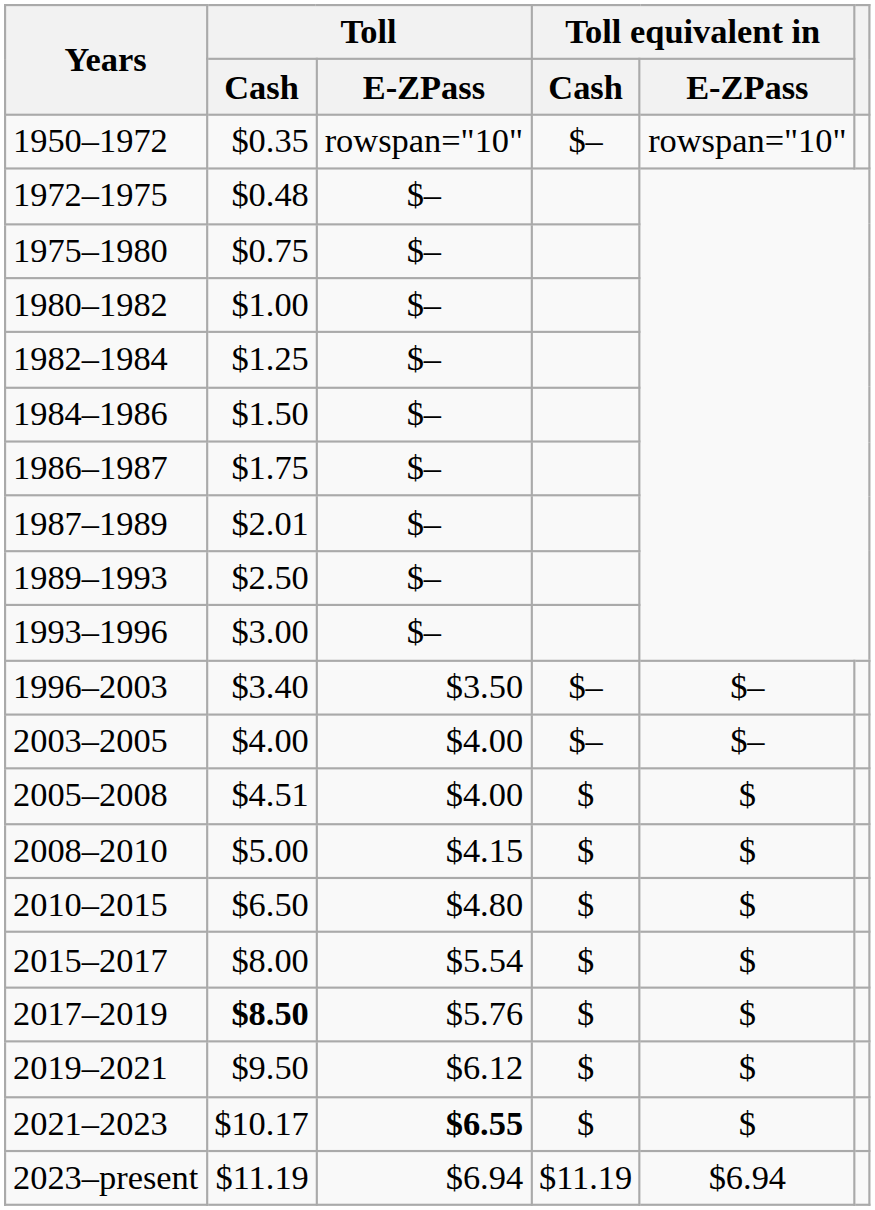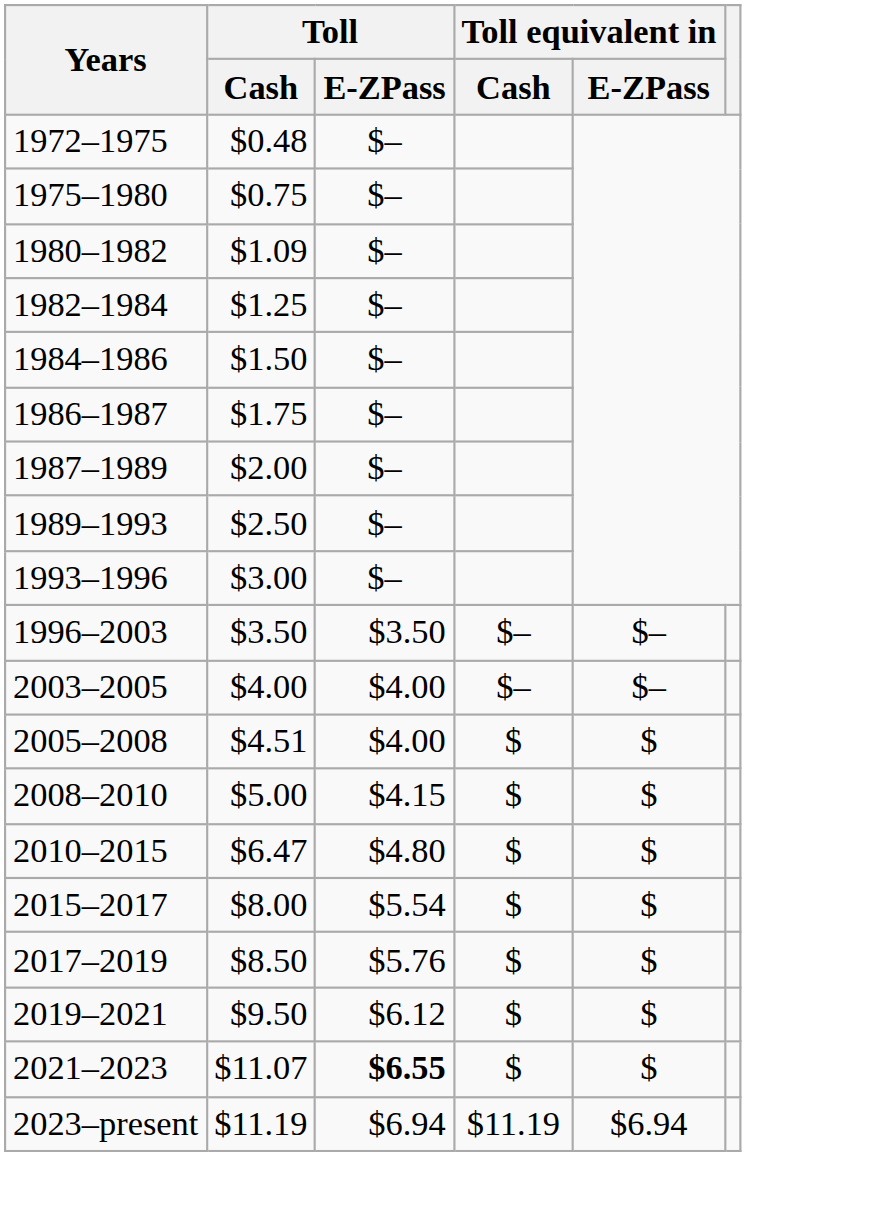- row: (90, 140)
(270, 304) $1.00 -> (269, 250) $1.09
(270, 522) $2.01 -> (269, 468) $2.00
(270, 686) $3.40 -> (269, 631) $3.50
(270, 904) $6.50 -> (269, 850) $6.47
(270, 1013) bold -> (269, 959) normal
(261, 1122) $10.17 -> (261, 1068) $11.07
